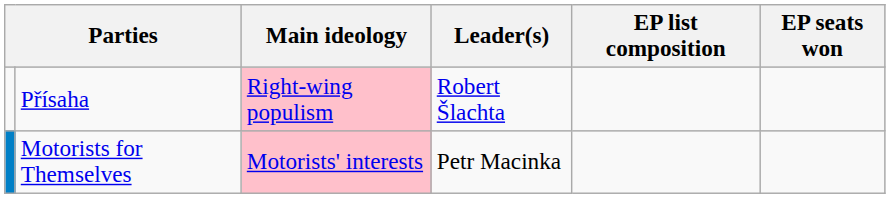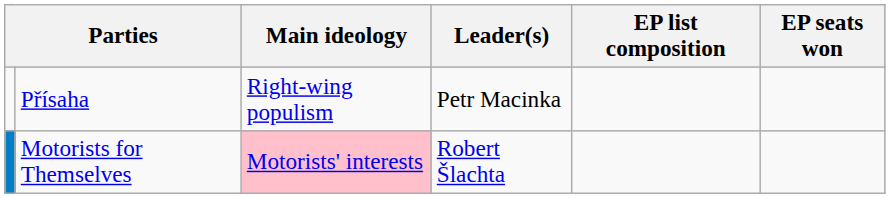(300, 98) pink background -> (300, 98) no background
(471, 98) Robert Šlachta -> (499, 98) Petr Macinka
(499, 161) Petr Macinka -> (471, 161) Robert Šlachta
